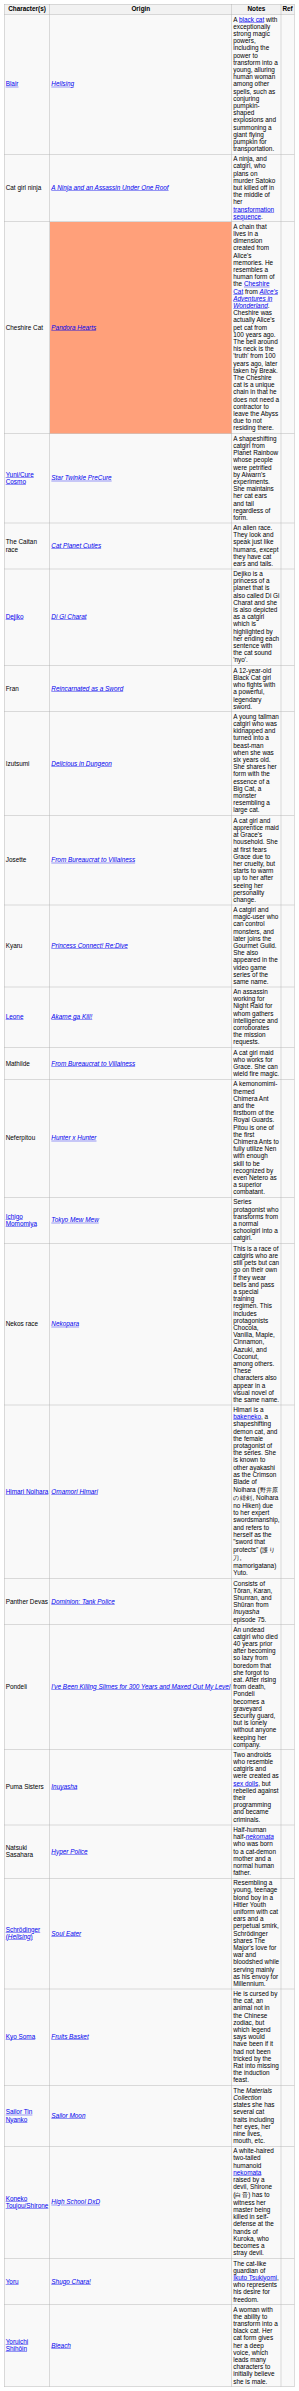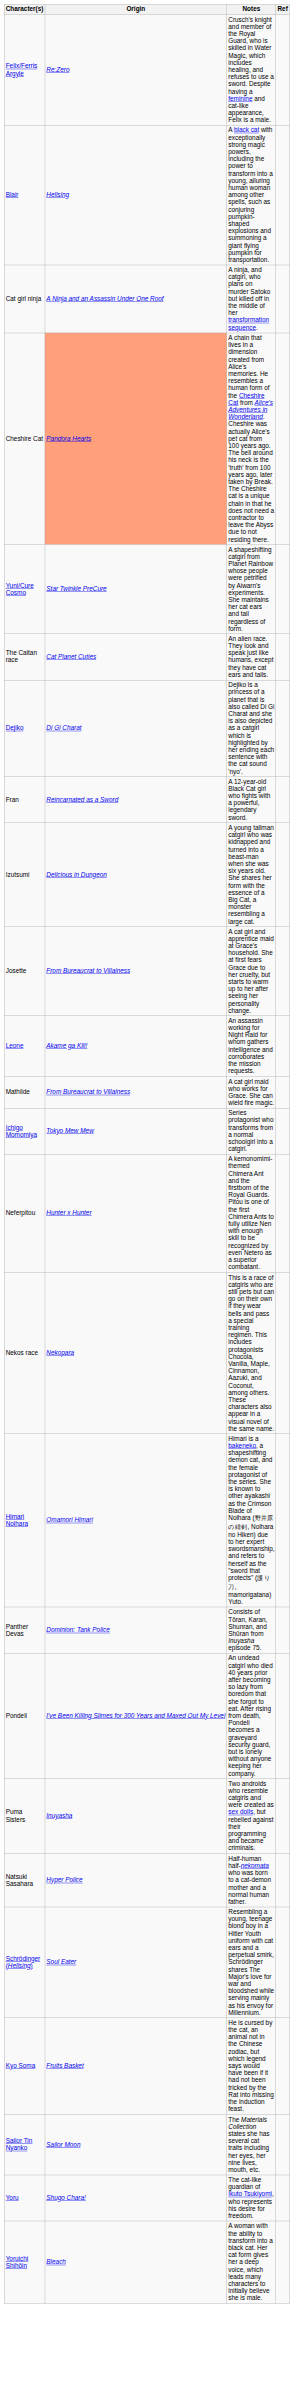+ row: (21, 70)
- row: (14, 946)
rows swapped: (21, 1220) <-> (20, 1138)
- row: (27, 2202)
